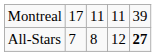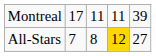(118, 39) no background -> (118, 39) gold background
(140, 39) bold -> (140, 39) normal
